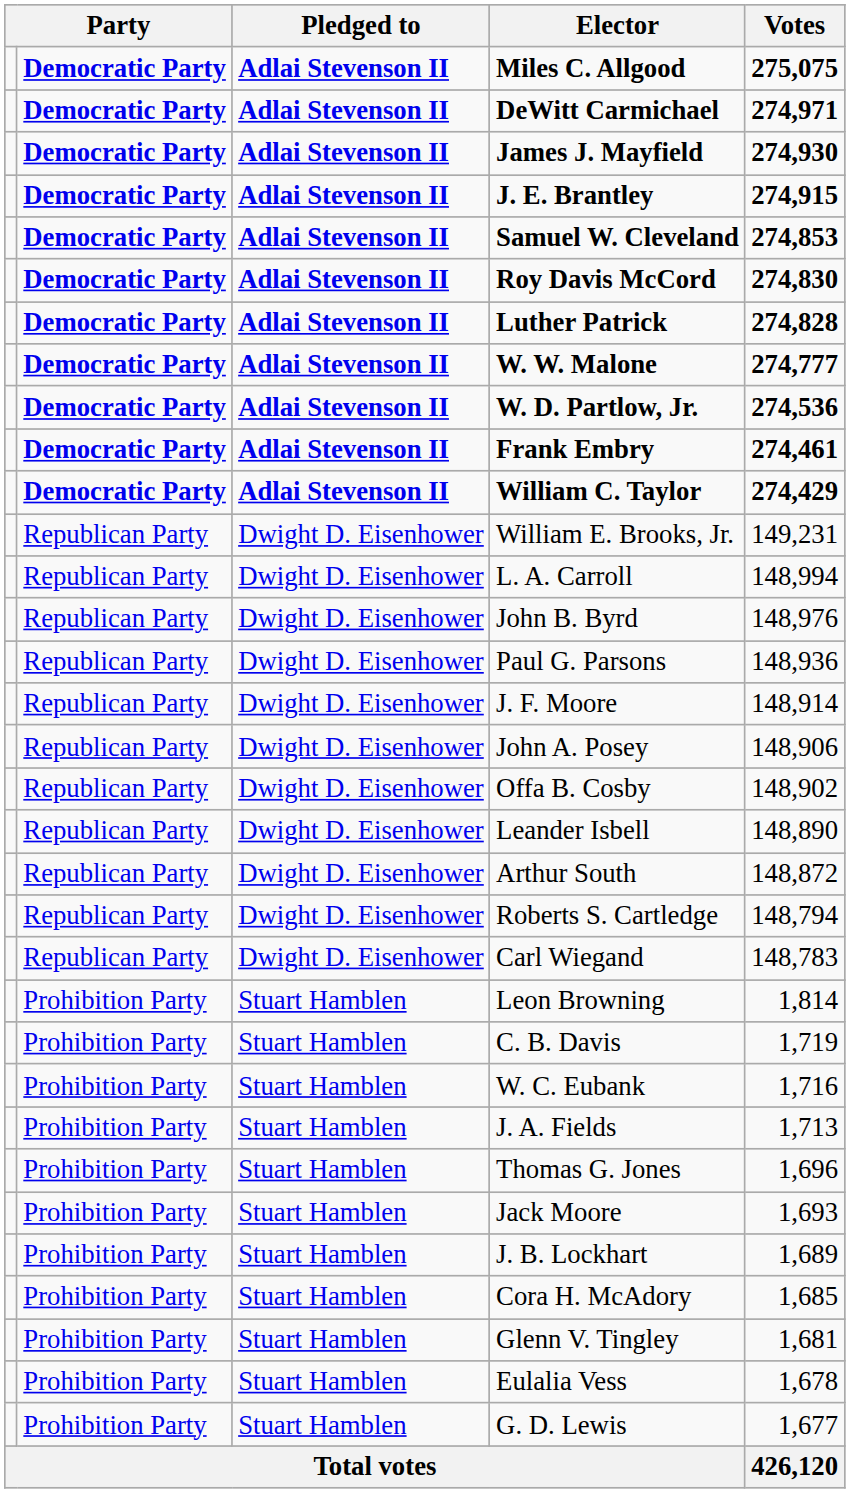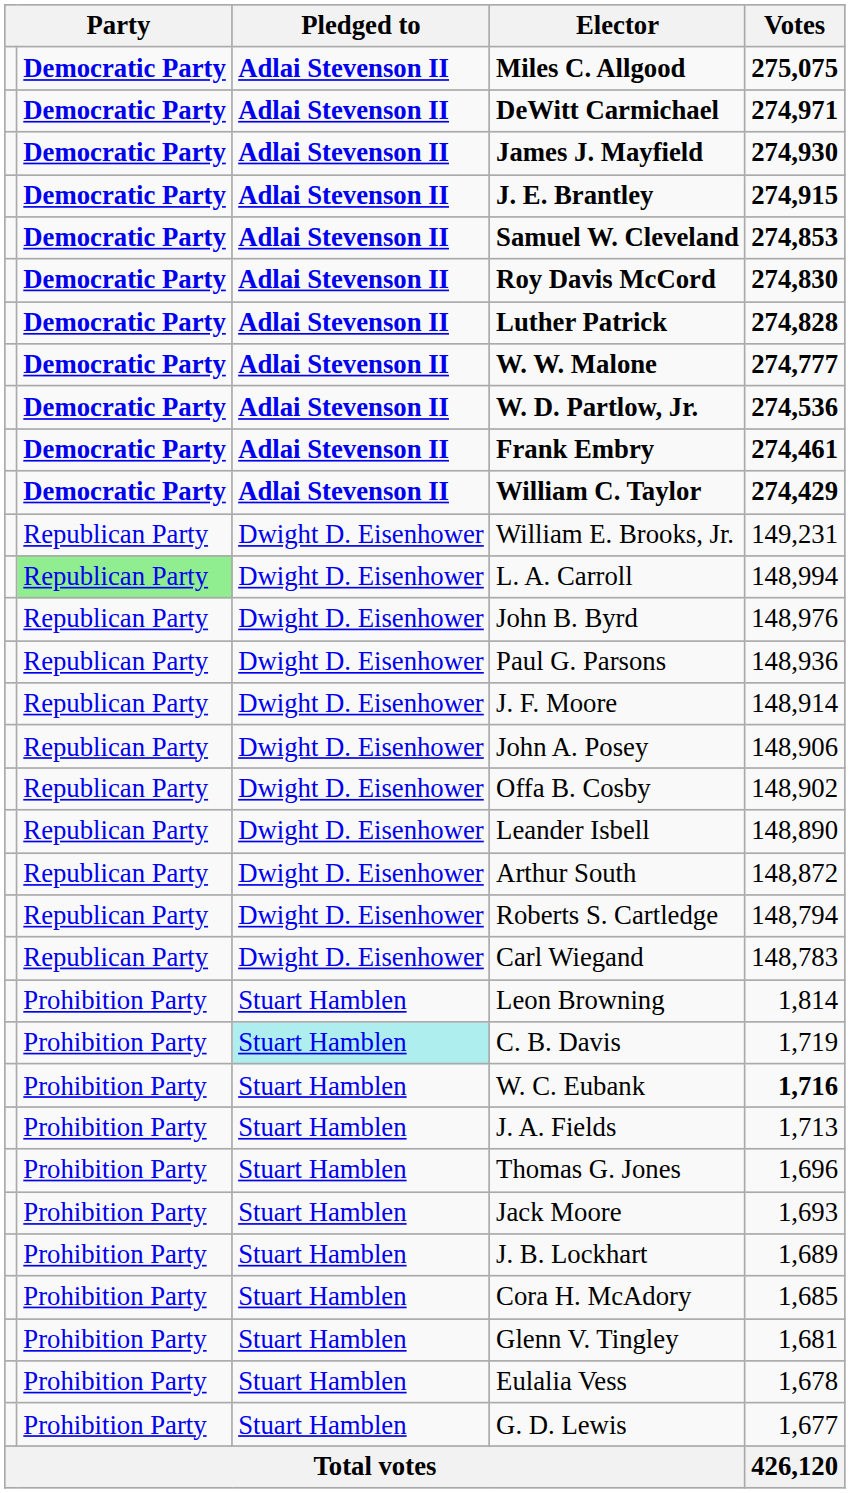(116, 576) no background -> (116, 576) lightgreen background
(322, 1042) no background -> (322, 1042) paleturquoise background
(808, 1085) normal -> (808, 1085) bold
